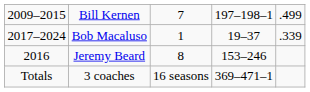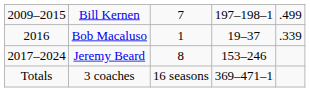(37, 35) 2017–2024 -> (37, 35) 2016
(37, 55) 2016 -> (37, 55) 2017–2024
